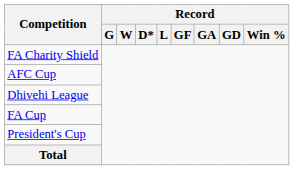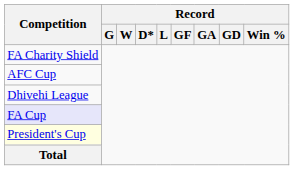(27, 114) no background -> (27, 114) lavender background
(47, 134) no background -> (47, 134) lightyellow background
